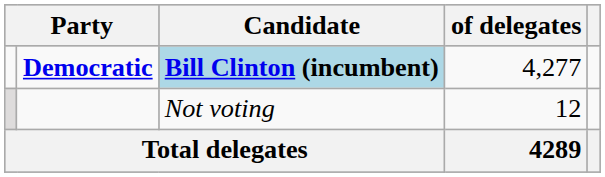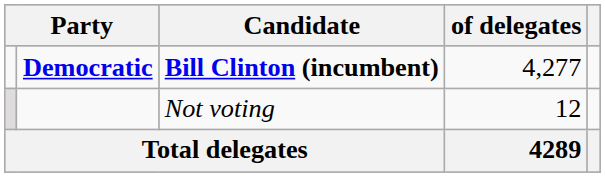(302, 66) lightblue background -> (302, 66) no background
